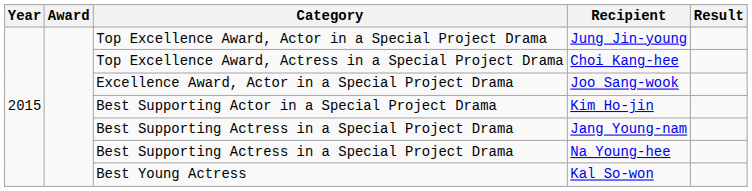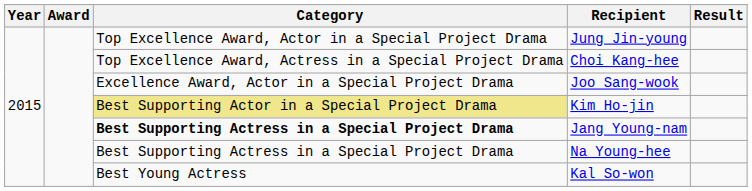(297, 107) no background -> (297, 107) khaki background
(305, 129) normal -> (305, 129) bold
